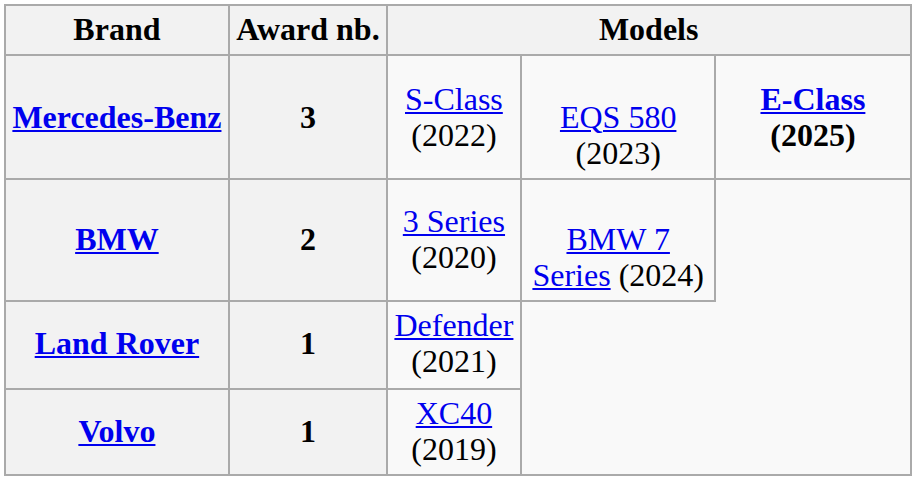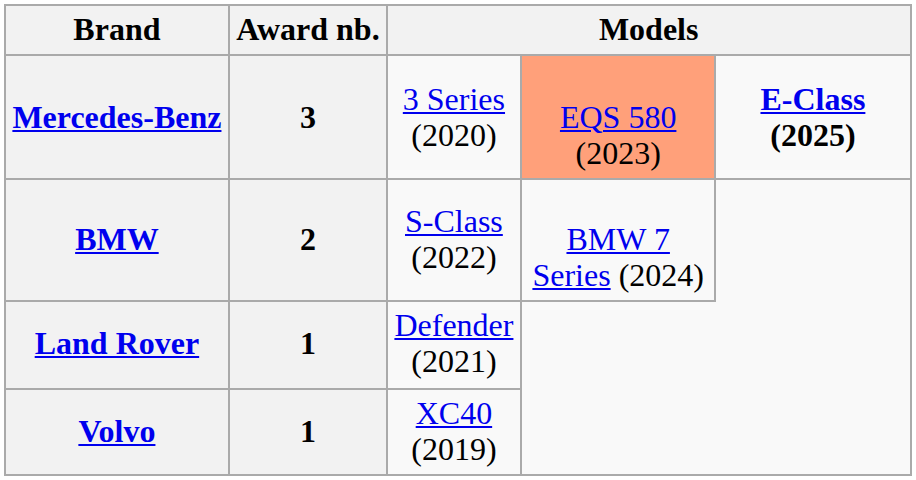(454, 116) S-Class (2022) -> (454, 116) 3 Series (2020)
(618, 134) no background -> (618, 134) lightsalmon background
(454, 239) 3 Series (2020) -> (454, 239) S-Class (2022)
